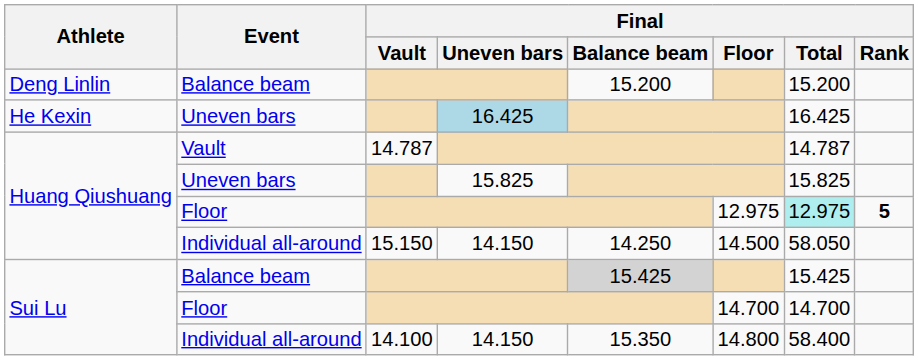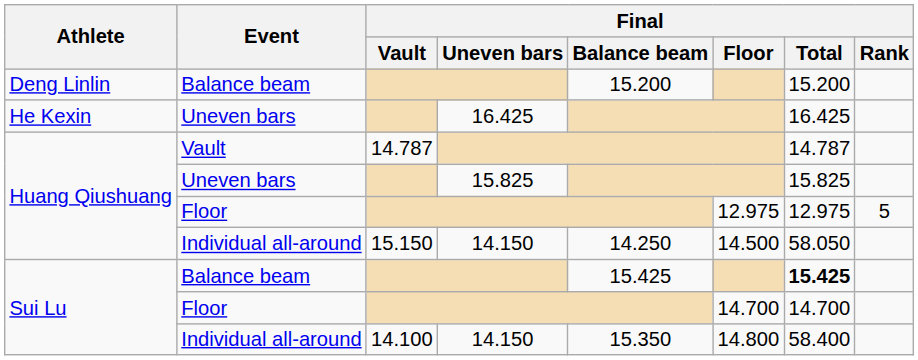(503, 117) lightblue background -> (503, 117) no background
(819, 212) paleturquoise background -> (819, 212) no background
(884, 212) bold -> (884, 212) normal
(640, 276) lightgrey background -> (640, 276) no background
(819, 276) normal -> (819, 276) bold
